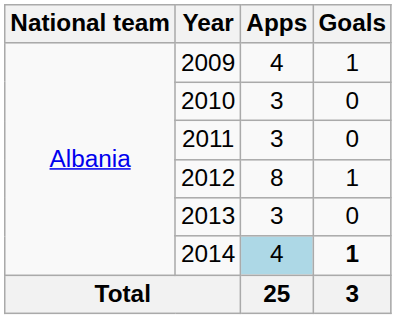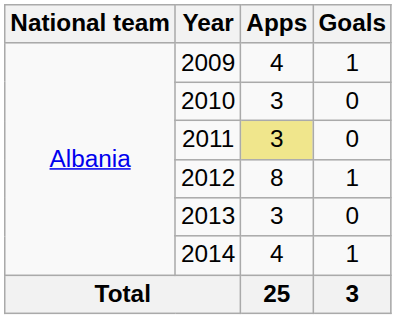(277, 139) no background -> (277, 139) khaki background
(277, 255) lightblue background -> (277, 255) no background
(352, 255) bold -> (352, 255) normal
